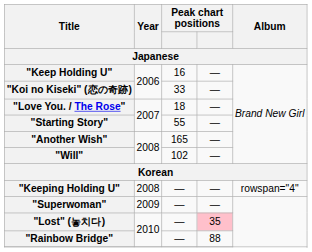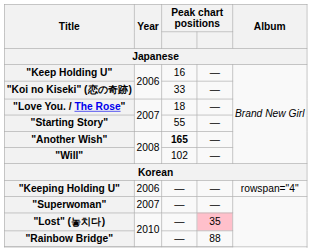(179, 139) normal -> (179, 139) bold
(148, 188) 2008 -> (148, 188) 2006
(148, 204) 2009 -> (148, 204) 2007
